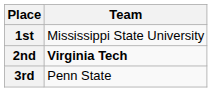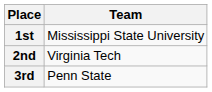(87, 55) bold -> (84, 55) normal
